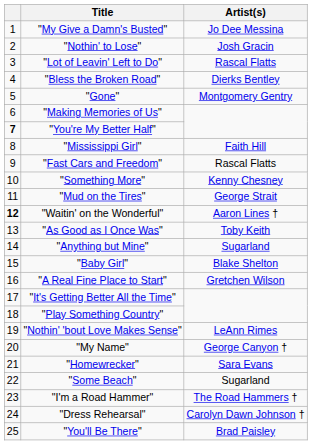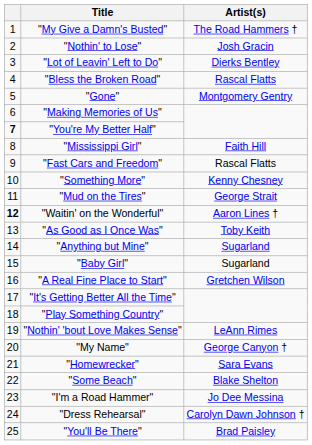(246, 29) Jo Dee Messina -> (246, 29) The Road Hammers †
(246, 63) Rascal Flatts -> (246, 63) Dierks Bentley
(246, 79) Dierks Bentley -> (246, 79) Rascal Flatts
(246, 264) Blake Shelton -> (246, 264) Sugarland
(246, 381) Sugarland -> (246, 381) Blake Shelton
(246, 398) The Road Hammers † -> (246, 398) Jo Dee Messina
